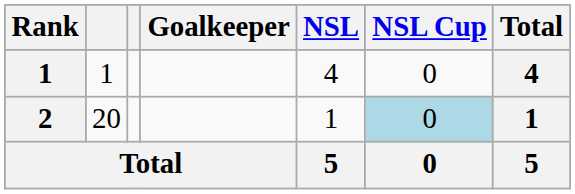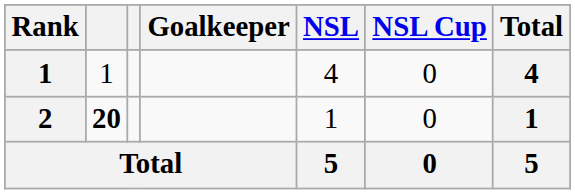(106, 118) normal -> (106, 118) bold
(430, 118) lightblue background -> (430, 118) no background
